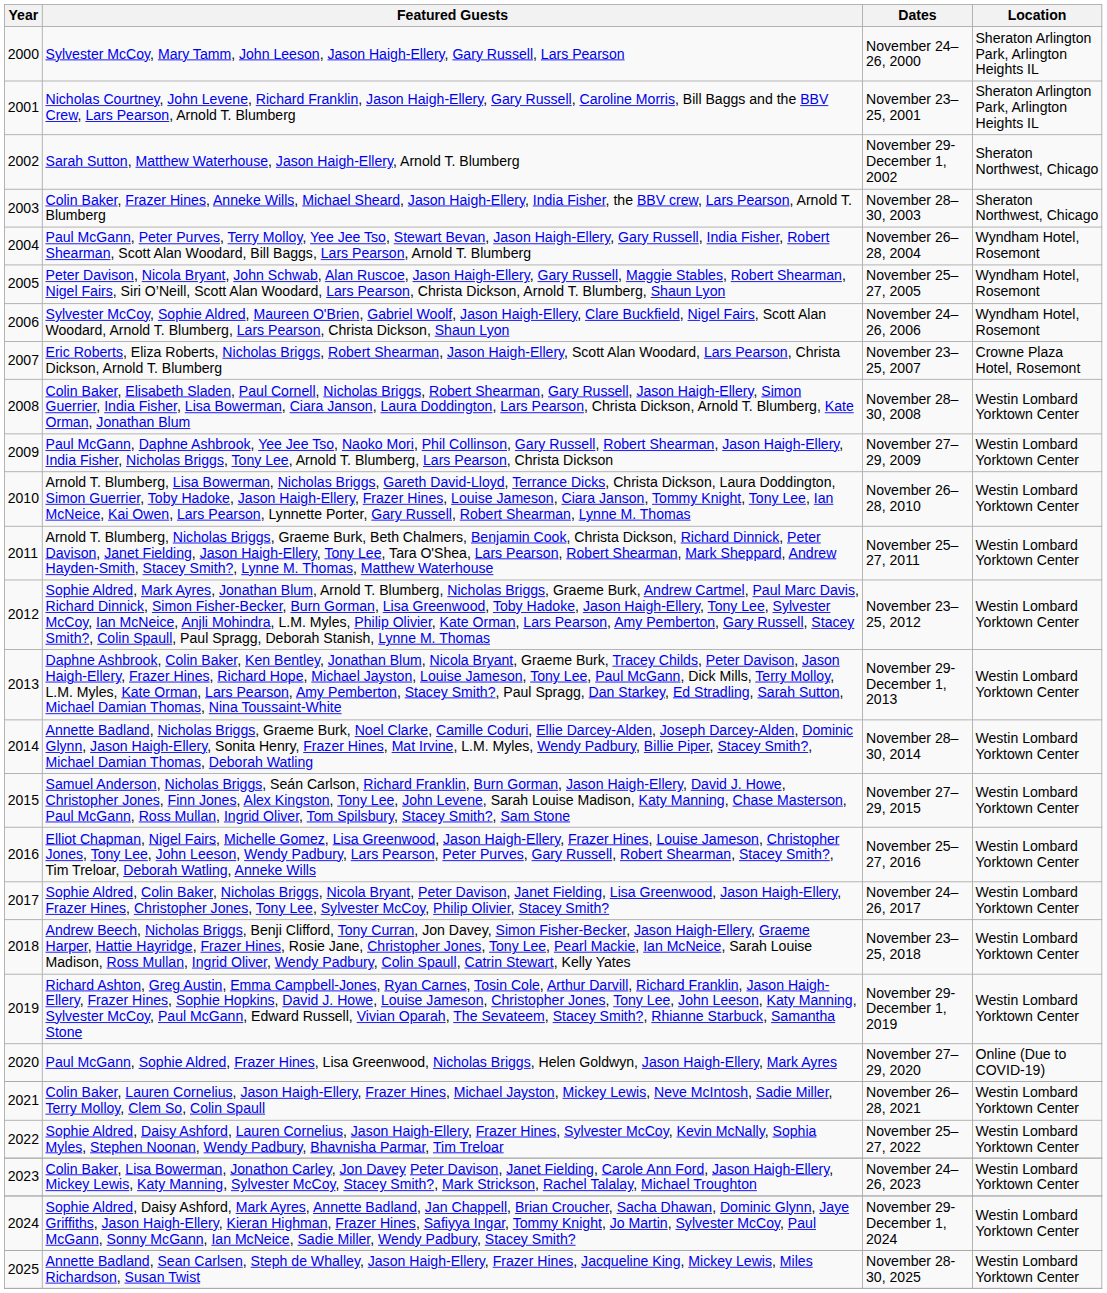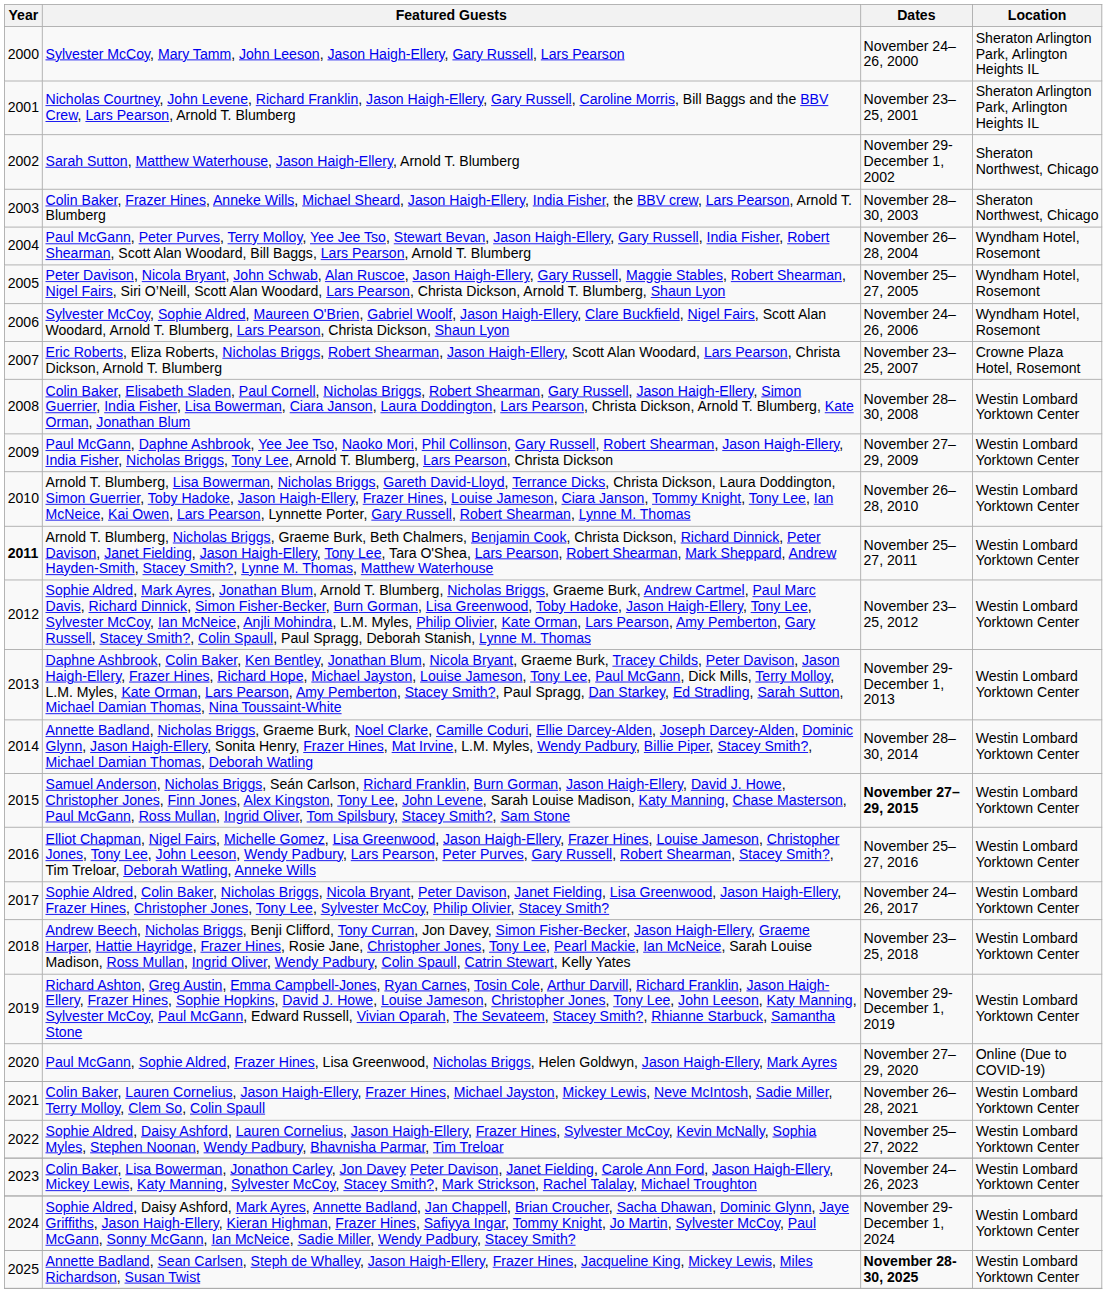(23, 552) normal -> (23, 552) bold
(912, 800) normal -> (912, 800) bold
(911, 1269) normal -> (910, 1269) bold
